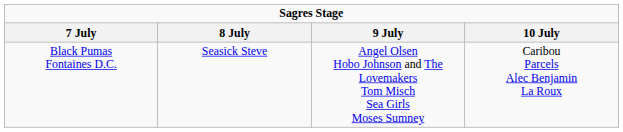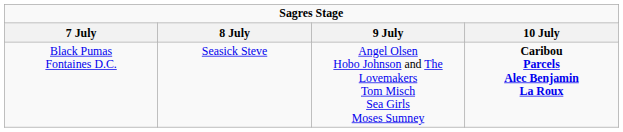(541, 71) normal -> (541, 71) bold
